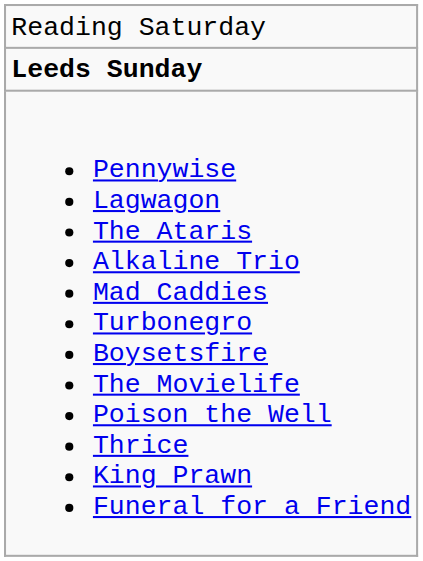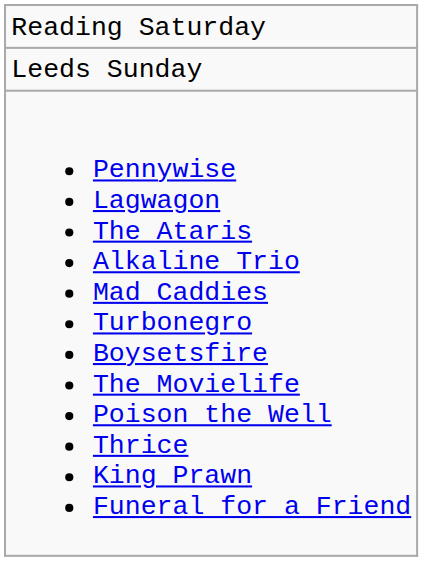(107, 70) bold -> (107, 70) normal
